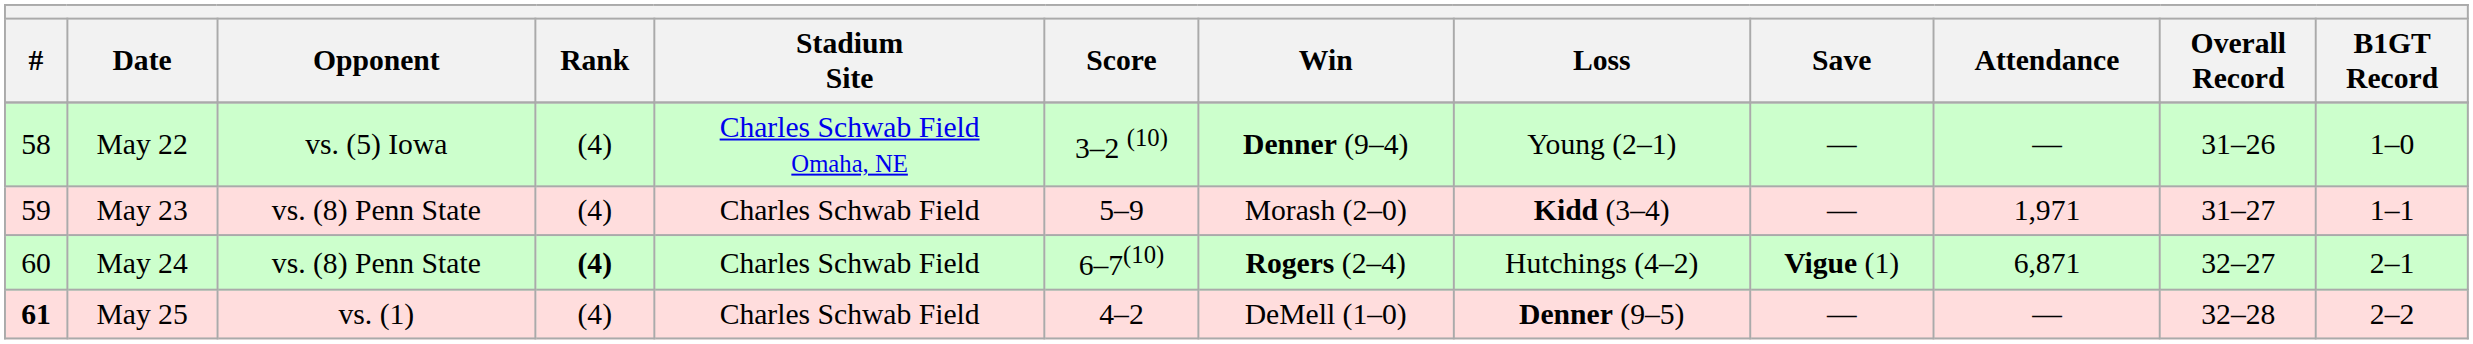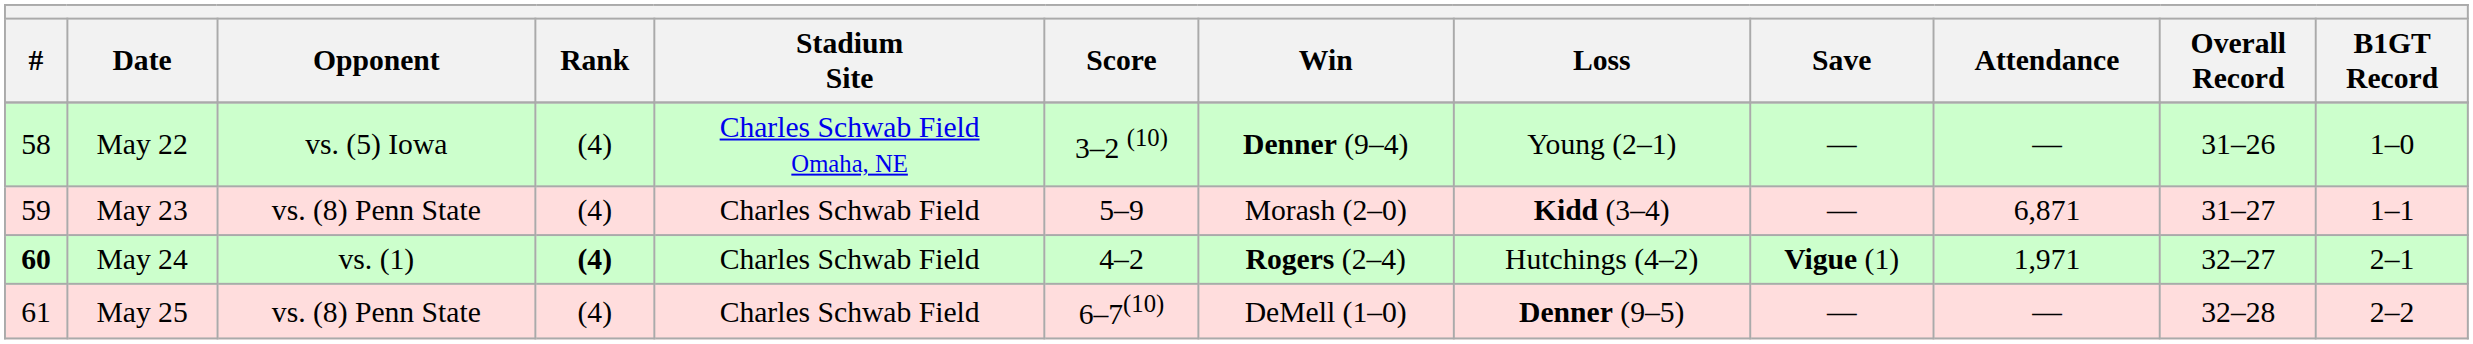(2047, 210) 1,971 -> (2047, 210) 6,871
(36, 262) normal -> (36, 259) bold
(376, 262) vs. (8) Penn State -> (376, 259) vs. (1)
(1121, 262) 6–7(10) -> (1121, 259) 4–2
(2047, 262) 6,871 -> (2047, 259) 1,971
(36, 314) bold -> (36, 311) normal
(376, 314) vs. (1) -> (376, 311) vs. (8) Penn State
(1121, 314) 4–2 -> (1121, 311) 6–7(10)
